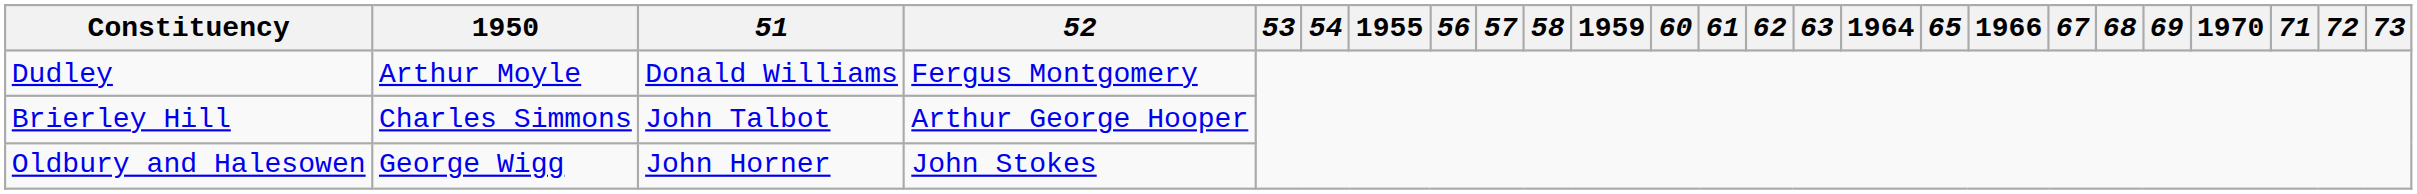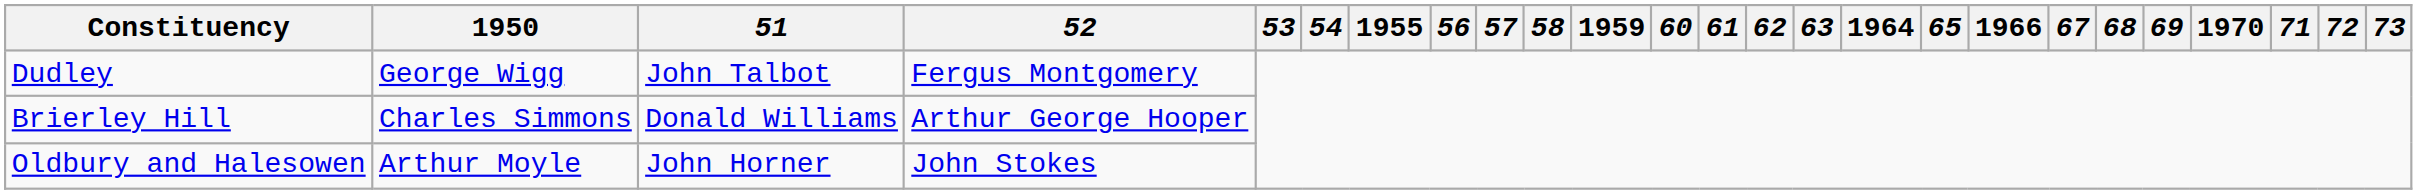(480, 74) Arthur Moyle -> (472, 74) George Wigg
(772, 74) Donald Williams -> (738, 74) John Talbot
(738, 119) John Talbot -> (772, 119) Donald Williams
(472, 165) George Wigg -> (480, 165) Arthur Moyle
